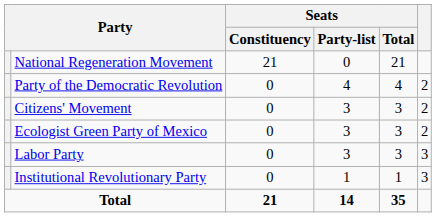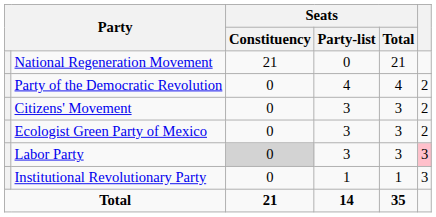(270, 154) no background -> (270, 154) lightgrey background
(425, 154) no background -> (425, 154) pink background
